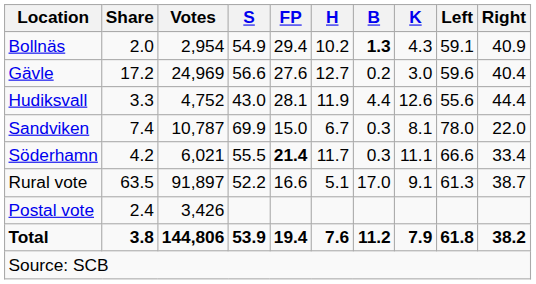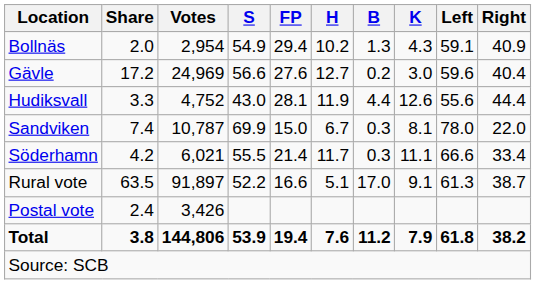(379, 45) bold -> (379, 45) normal
(291, 155) bold -> (291, 155) normal
